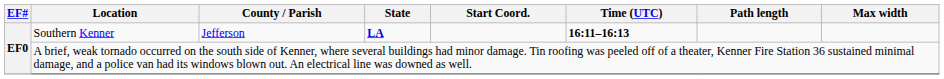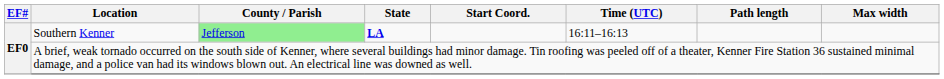(223, 32) no background -> (223, 32) lightgreen background
(599, 32) bold -> (598, 32) normal
